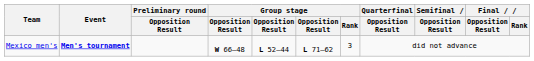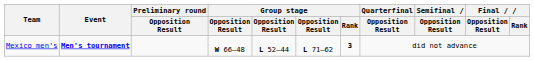(350, 45) normal -> (350, 45) bold
